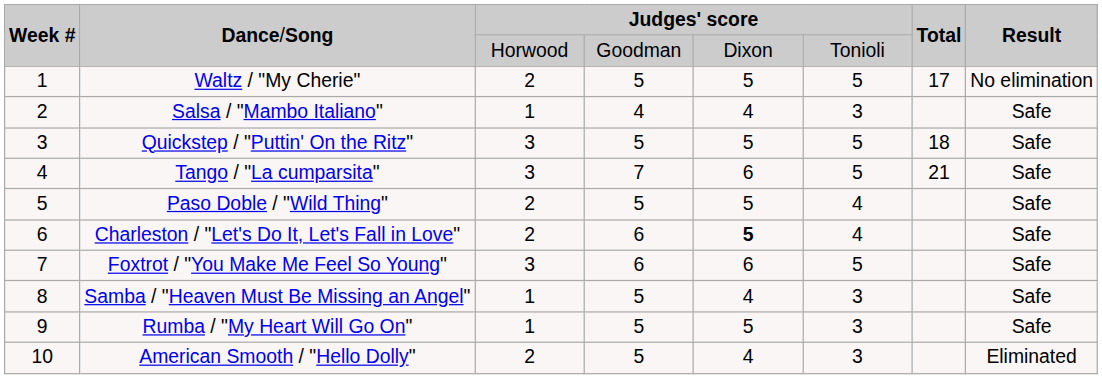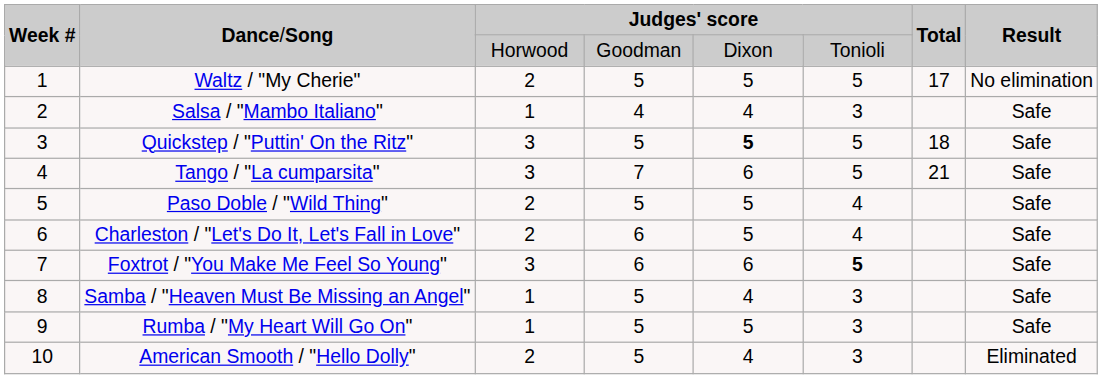(748, 142) normal -> (748, 142) bold
(748, 234) bold -> (748, 234) normal
(857, 265) normal -> (857, 265) bold
